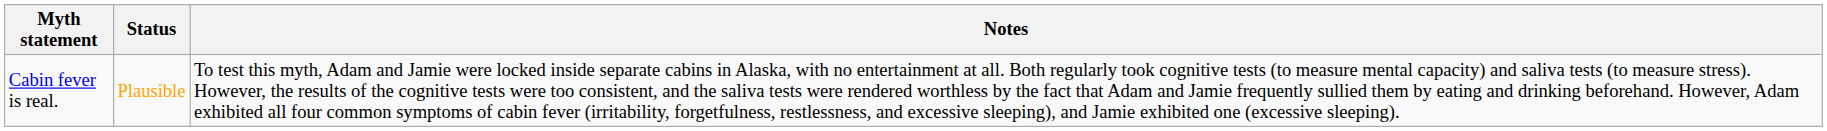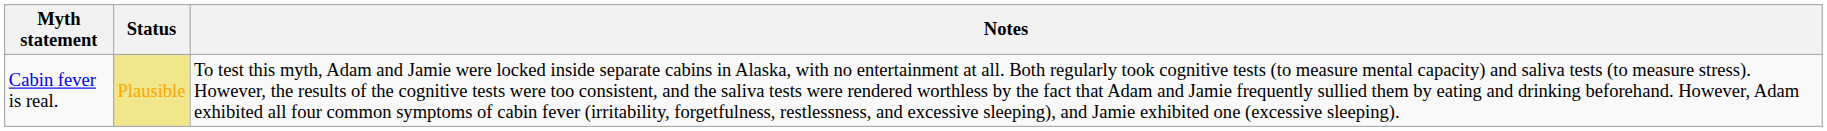(151, 90) no background -> (151, 90) khaki background
